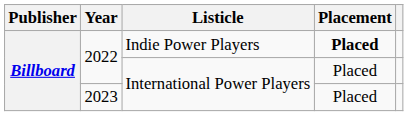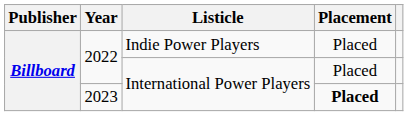(355, 44) bold -> (355, 44) normal
(355, 96) normal -> (355, 96) bold
